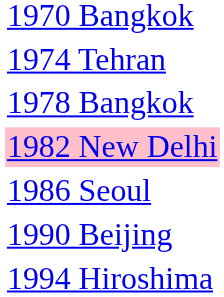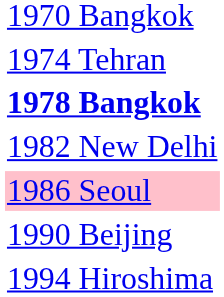(100, 102) normal -> (104, 102) bold
(112, 146) pink background -> (112, 146) no background
(79, 190) no background -> (79, 190) pink background
